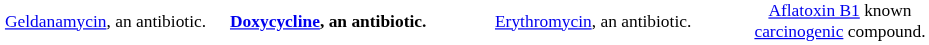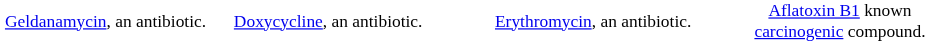(328, 20) bold -> (328, 20) normal
